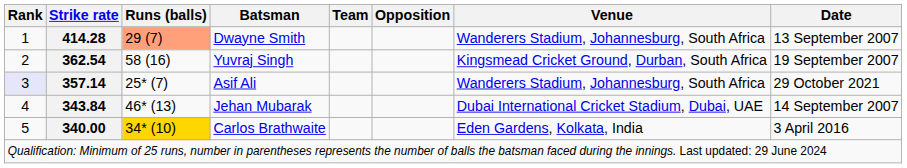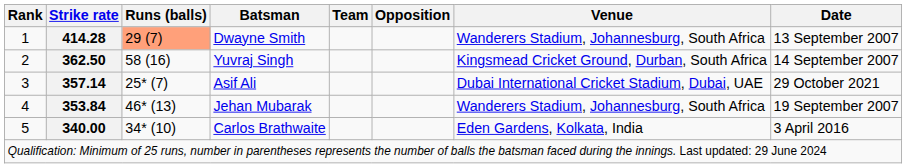(84, 60) 362.54 -> (84, 60) 362.50
(836, 60) 19 September 2007 -> (836, 60) 14 September 2007
(25, 83) lavender background -> (25, 83) no background
(611, 83) Wanderers Stadium, Johannesburg, South Africa -> (610, 83) Dubai International Cricket Stadium, Dubai, UAE
(84, 106) 343.84 -> (84, 106) 353.84
(610, 106) Dubai International Cricket Stadium, Dubai, UAE -> (611, 106) Wanderers Stadium, Johannesburg, South Africa
(836, 106) 14 September 2007 -> (836, 106) 19 September 2007
(151, 128) gold background -> (151, 128) no background
